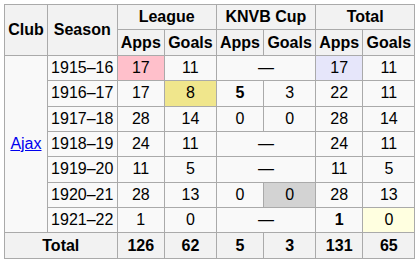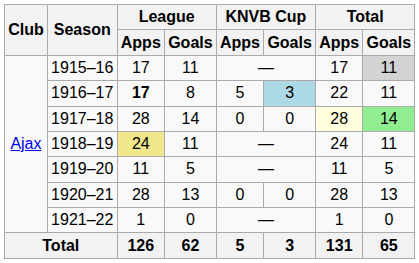(141, 67) pink background -> (141, 67) no background
(339, 67) lavender background -> (339, 67) no background
(389, 67) no background -> (389, 67) lightgrey background
(141, 93) normal -> (141, 93) bold
(190, 93) khaki background -> (190, 93) no background
(240, 93) bold -> (240, 93) normal
(290, 93) no background -> (290, 93) lightblue background
(339, 118) no background -> (339, 118) lightyellow background
(389, 118) no background -> (389, 118) lightgreen background
(141, 144) no background -> (141, 144) khaki background
(290, 194) lightgrey background -> (290, 194) no background
(339, 220) bold -> (339, 220) normal
(389, 220) lightyellow background -> (389, 220) no background
